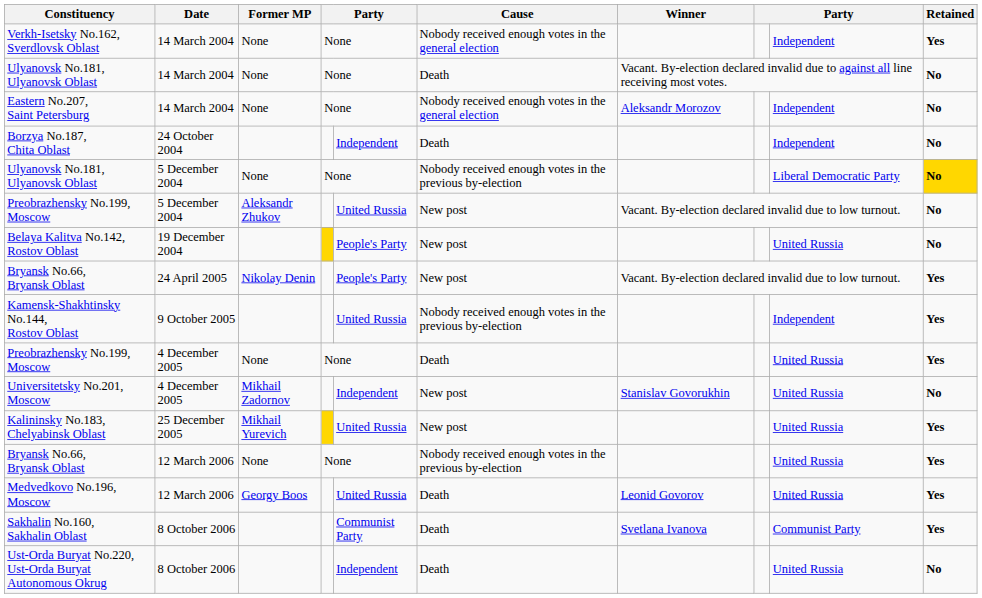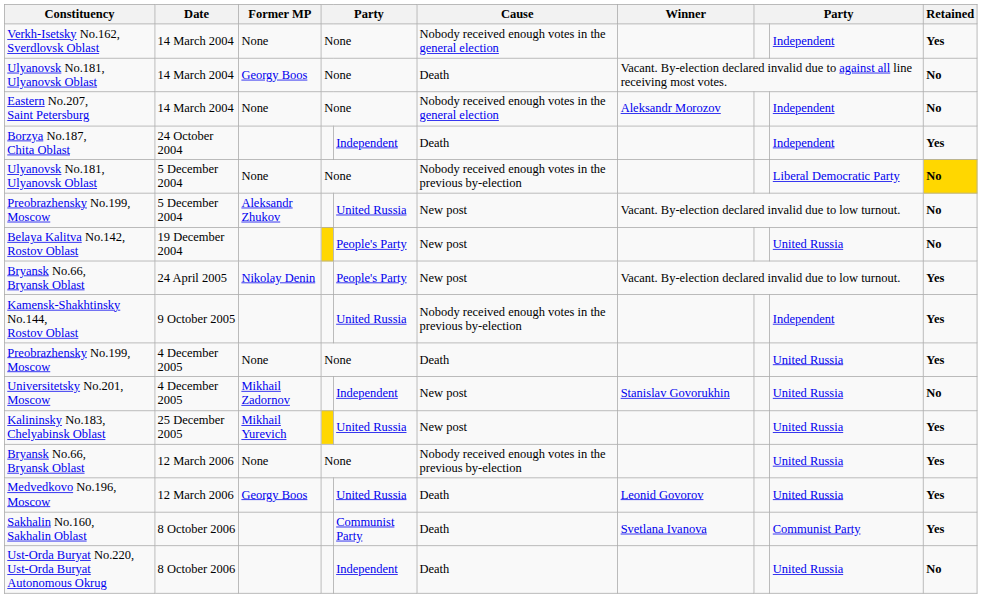(255, 75) None -> (274, 75) Georgy Boos
(934, 142) No -> (935, 142) Yes
